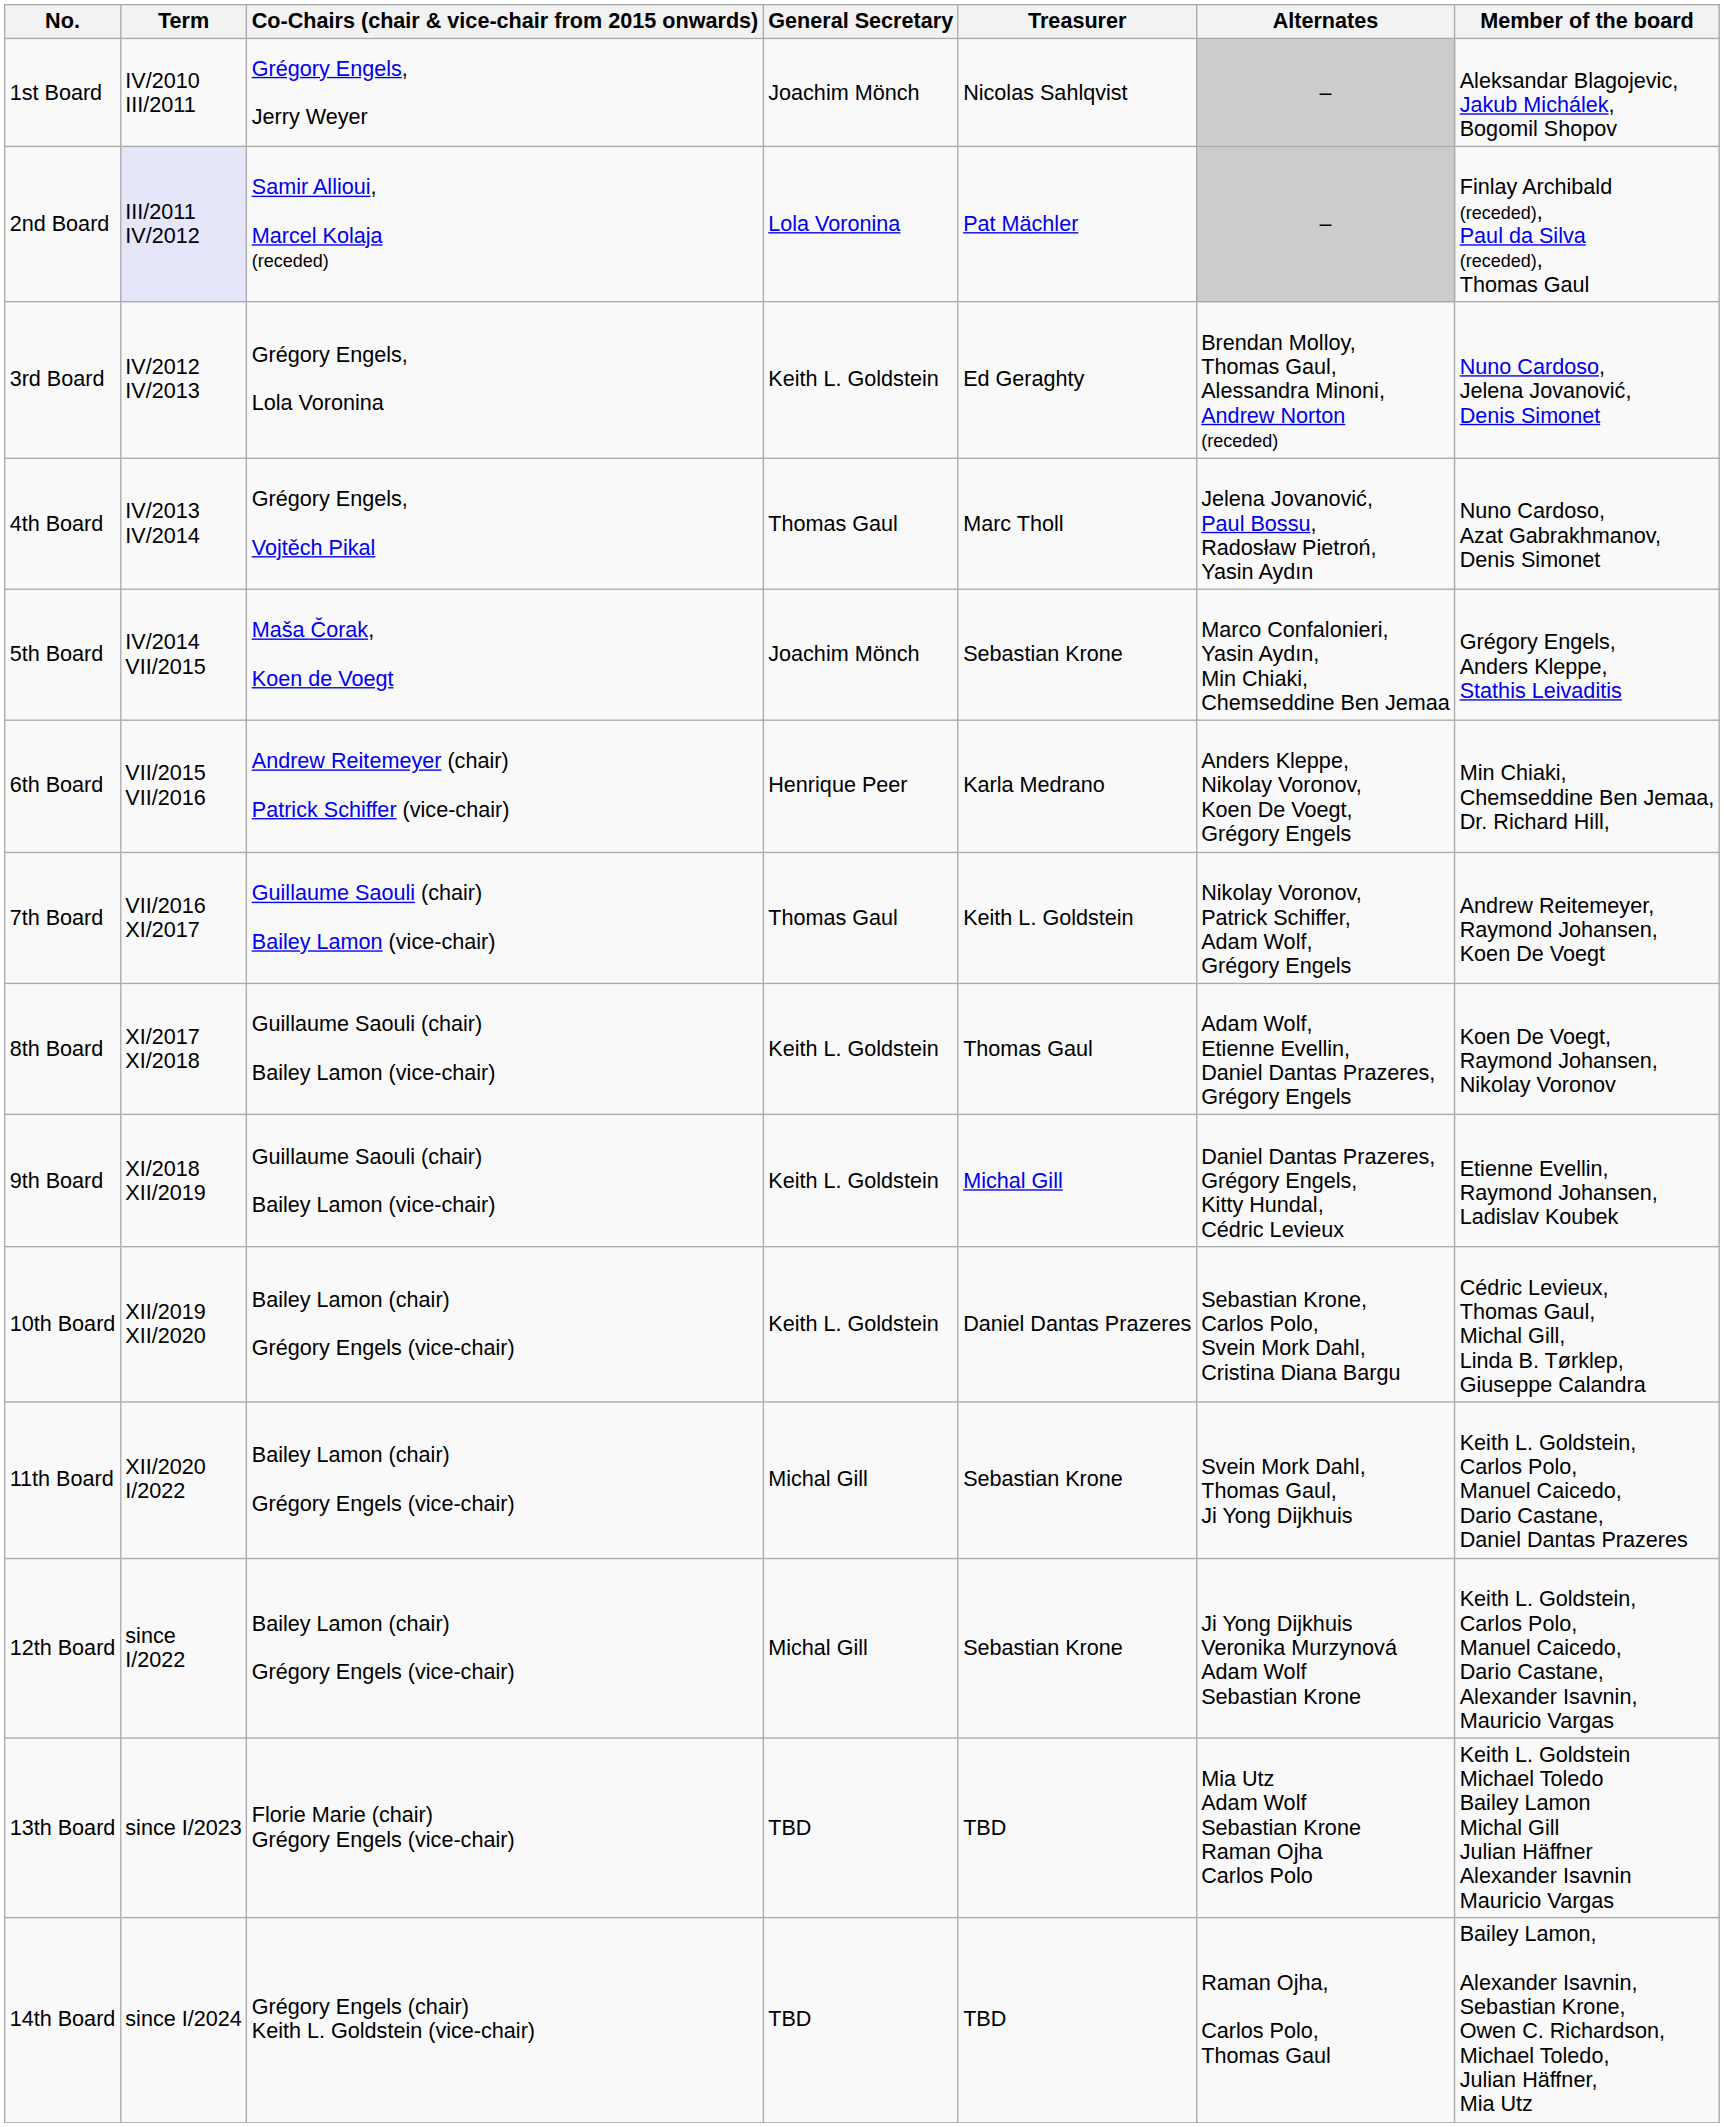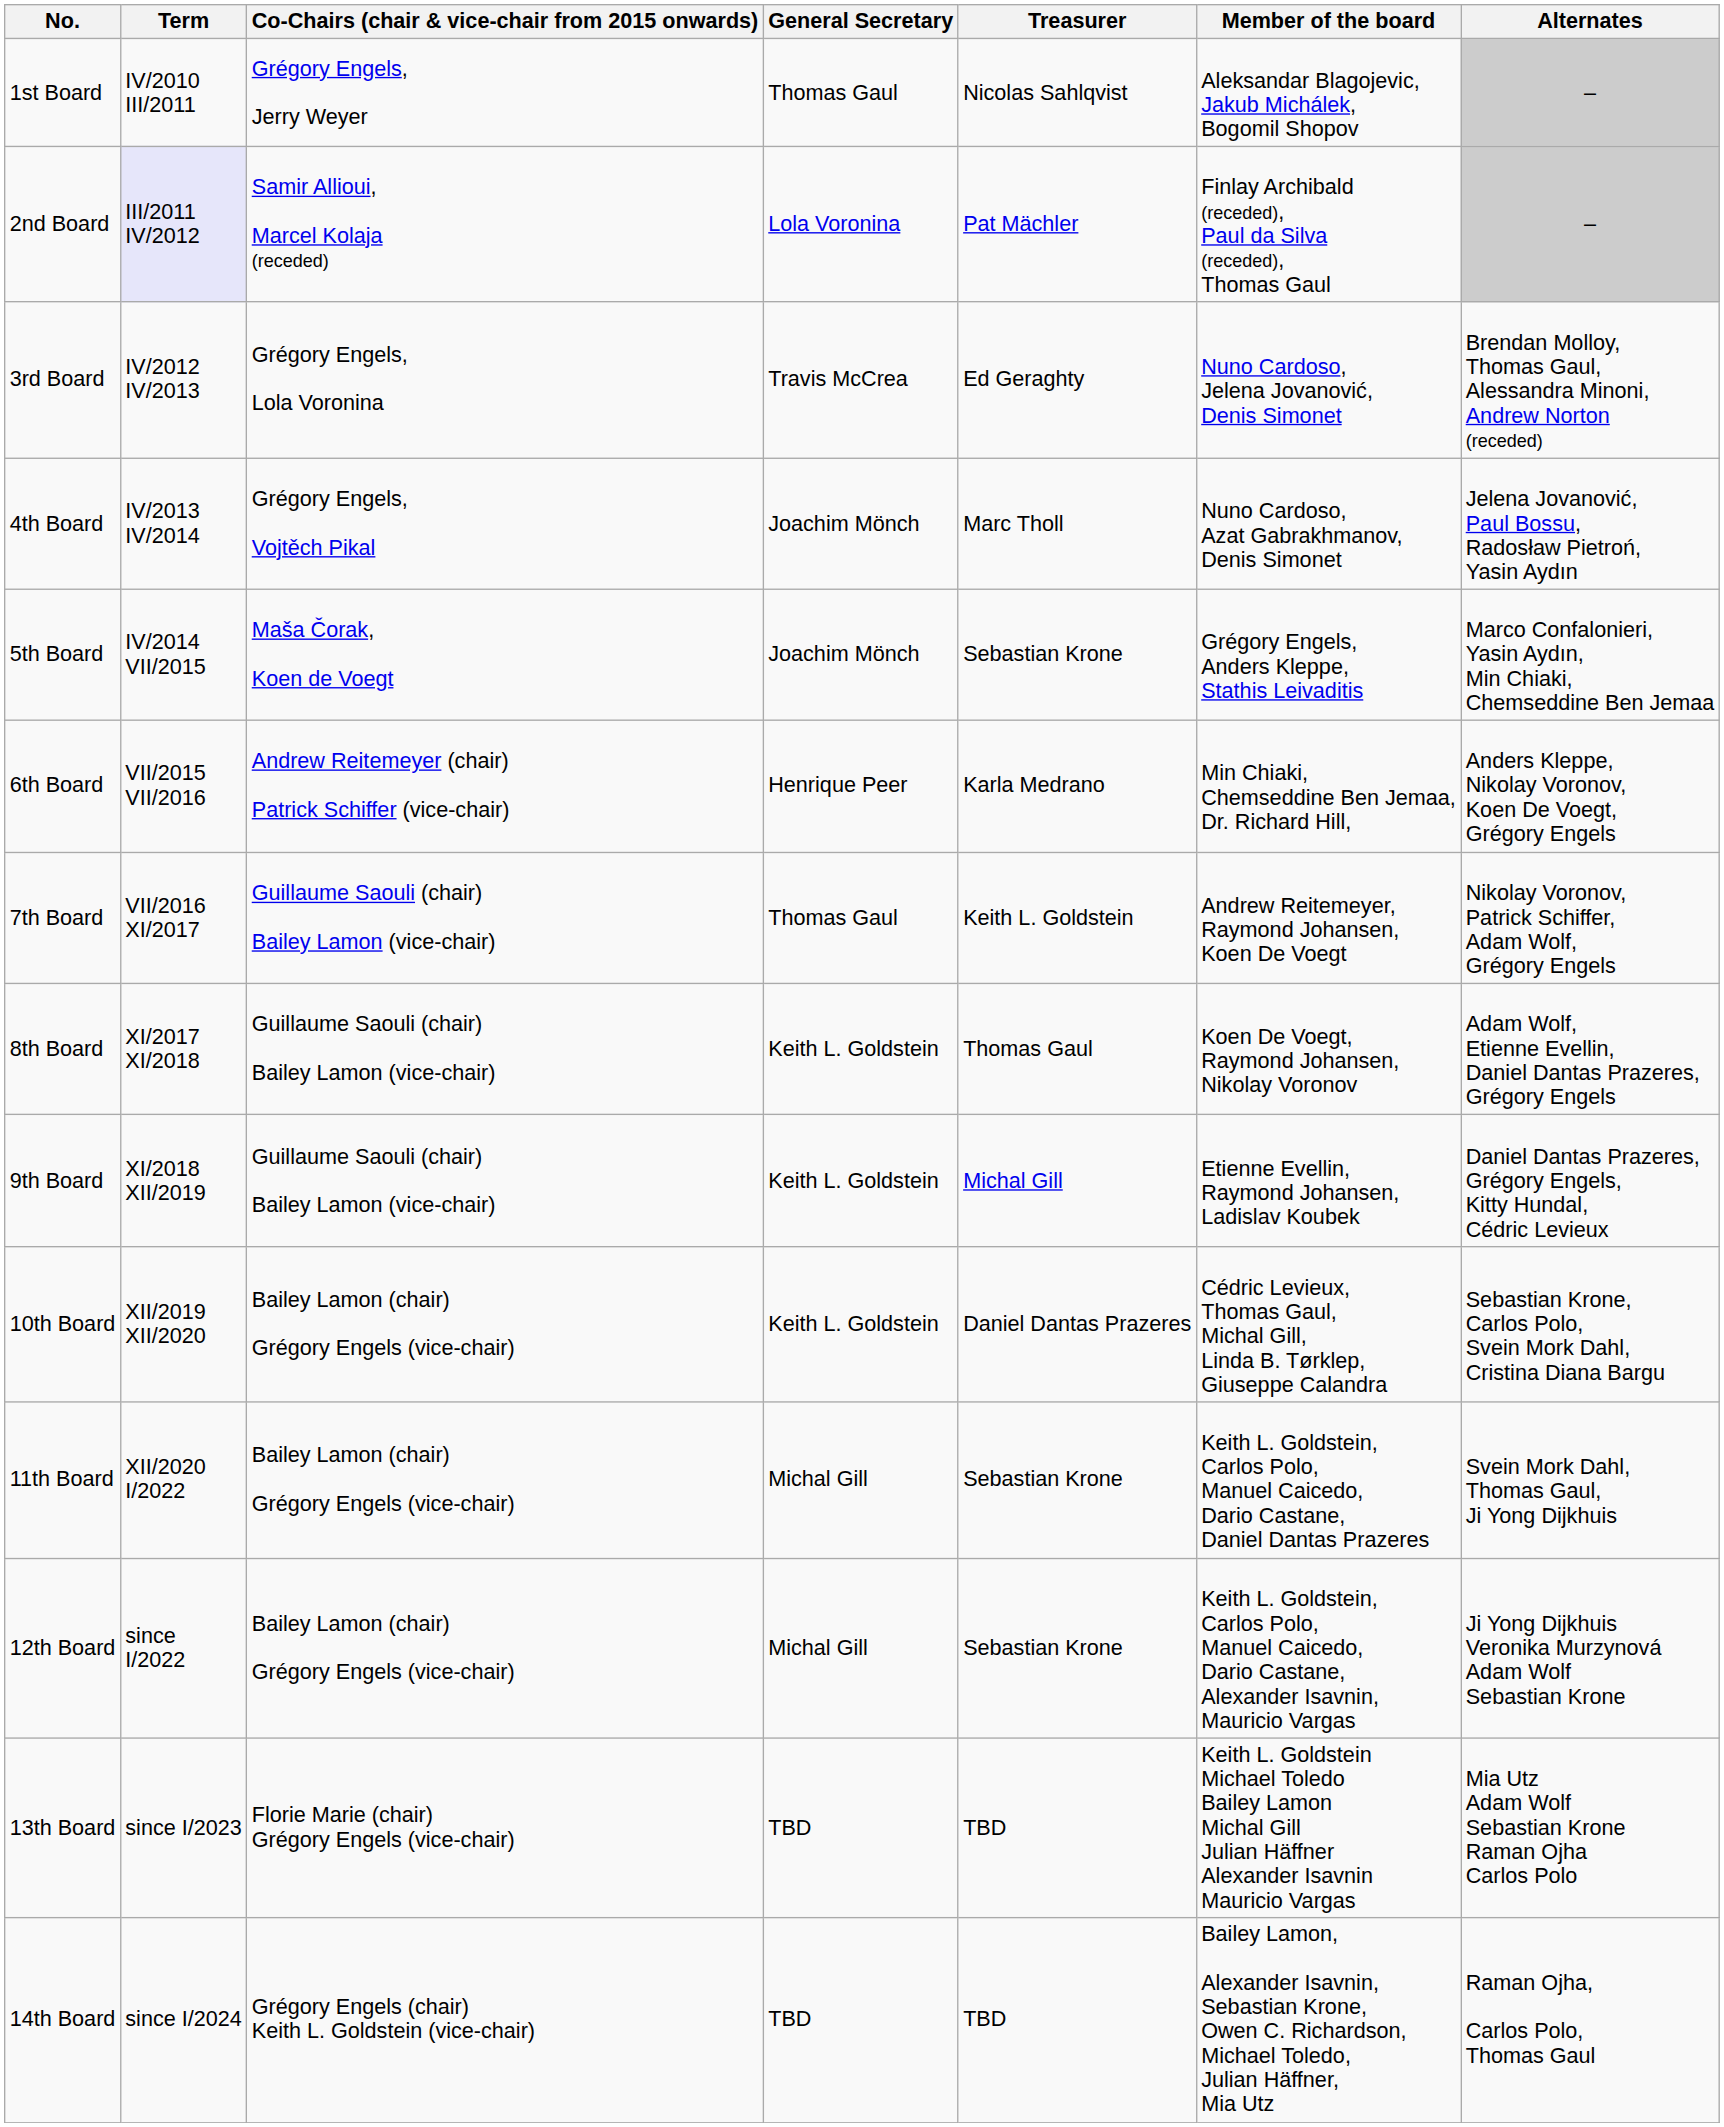columns swapped: (1587, 21) <-> (1325, 21)
(844, 92) Joachim Mönch -> (833, 92) Thomas Gaul
(853, 379) Keith L. Goldstein -> (838, 379) Travis McCrea
(833, 523) Thomas Gaul -> (844, 523) Joachim Mönch
